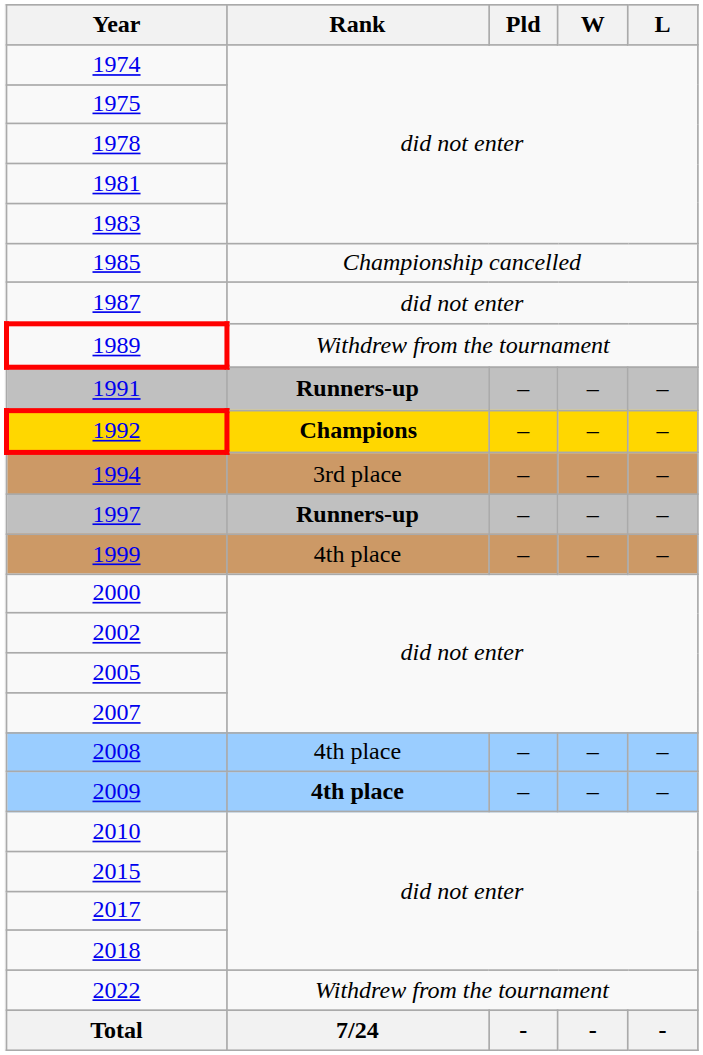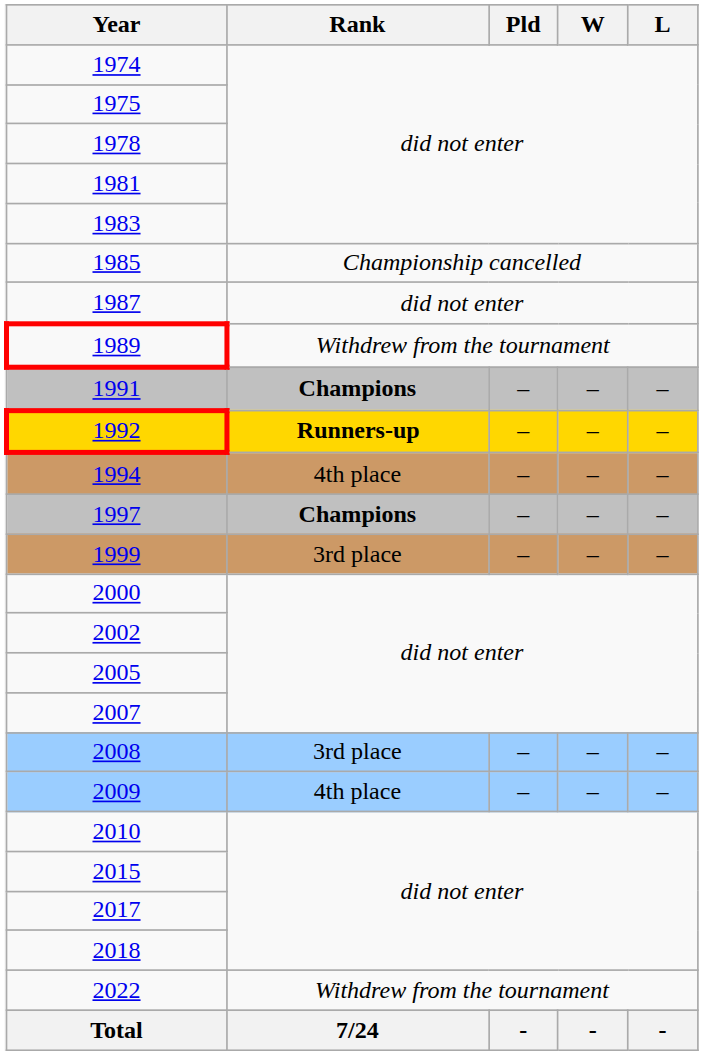(357, 388) Runners-up -> (357, 388) Champions
(358, 431) Champions -> (358, 431) Runners-up
(357, 473) 3rd place -> (357, 473) 4th place
(357, 514) Runners-up -> (357, 514) Champions
(357, 553) 4th place -> (357, 553) 3rd place
(357, 752) 4th place -> (357, 752) 3rd place
(357, 791) bold -> (357, 791) normal
